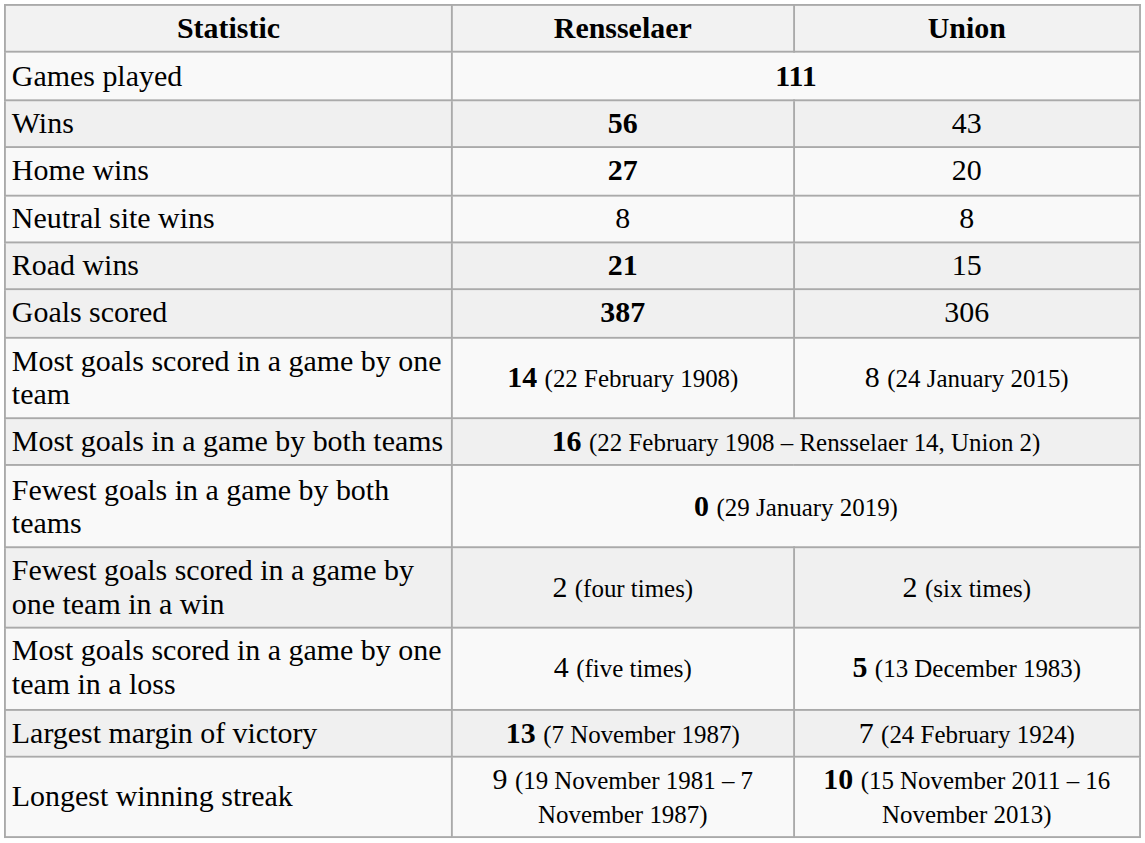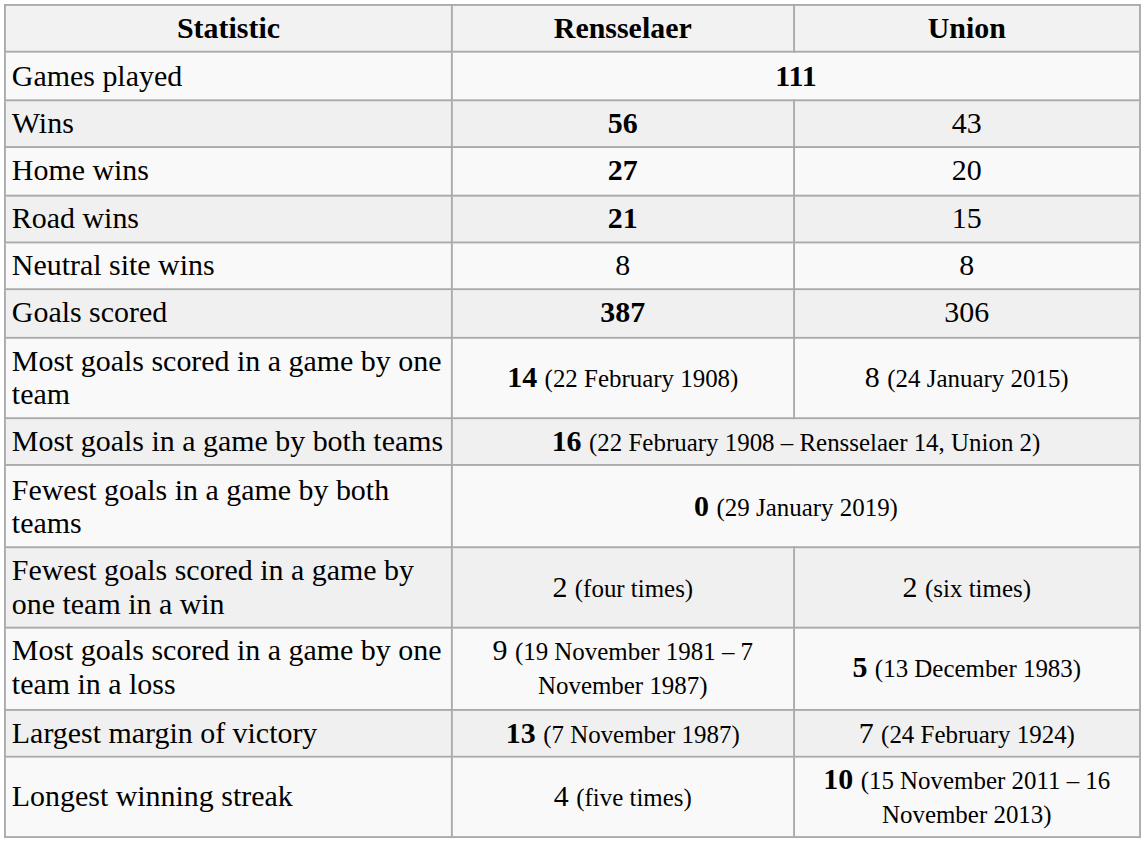rows swapped: (75, 265) <-> (113, 218)
(623, 667) 4 (five times) -> (623, 667) 9 (19 November 1981 – 7 November 1987)
(623, 796) 9 (19 November 1981 – 7 November 1987) -> (623, 796) 4 (five times)
